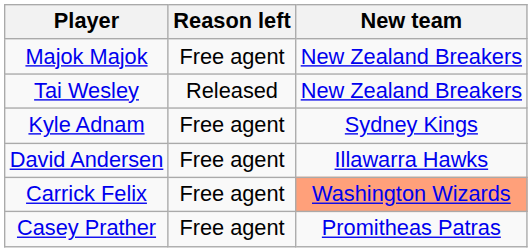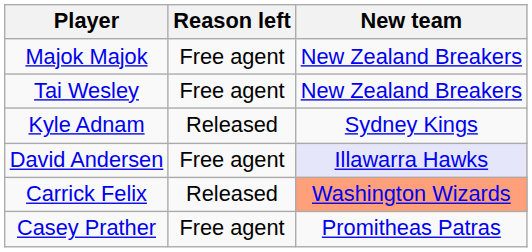(232, 90) Released -> (232, 90) Free agent
(232, 125) Free agent -> (232, 125) Released
(411, 159) no background -> (411, 159) lavender background
(232, 194) Free agent -> (232, 194) Released
